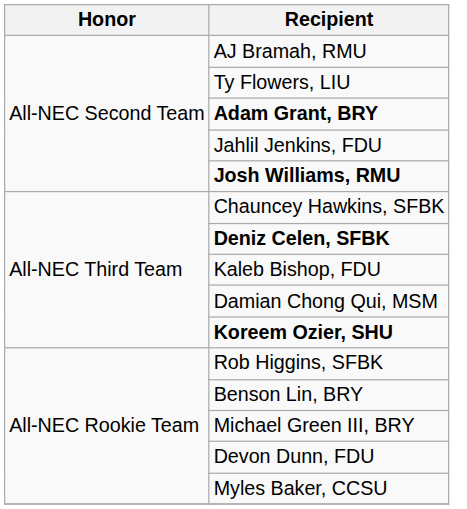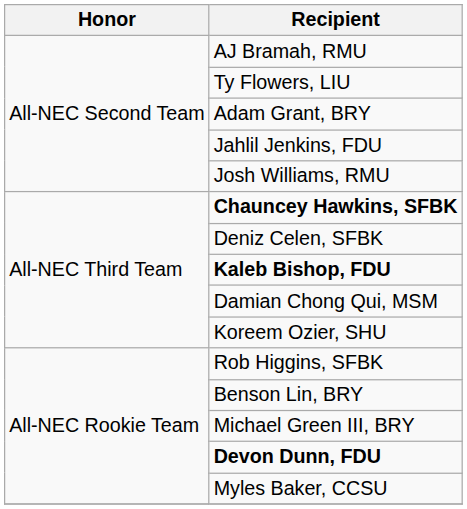(296, 113) bold -> (292, 113) normal
(307, 176) bold -> (302, 176) normal
(329, 207) normal -> (336, 207) bold
(302, 238) bold -> (298, 238) normal
(297, 269) normal -> (302, 269) bold
(303, 332) bold -> (300, 332) normal
(294, 457) normal -> (297, 457) bold
